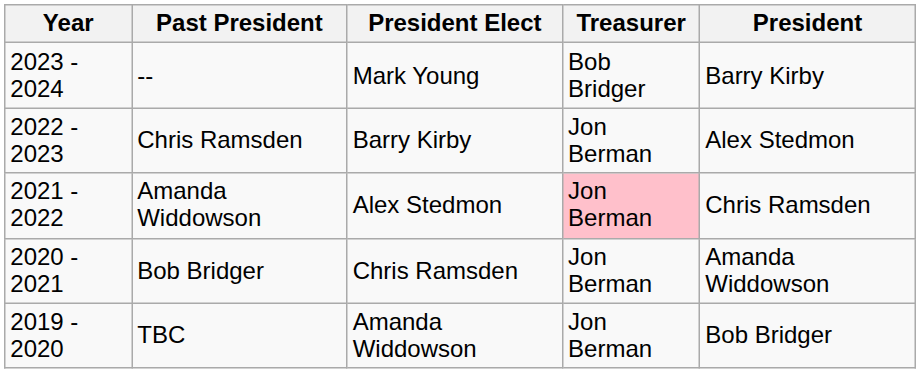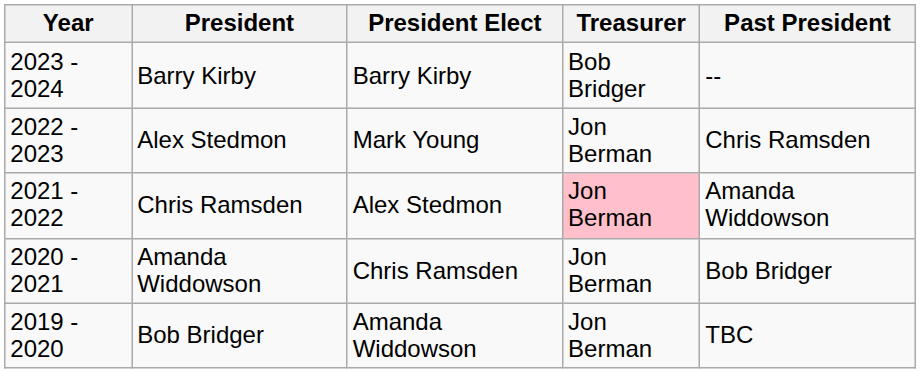columns swapped: (807, 23) <-> (239, 23)
(416, 75) Mark Young -> (412, 75) Barry Kirby
(412, 140) Barry Kirby -> (416, 140) Mark Young
